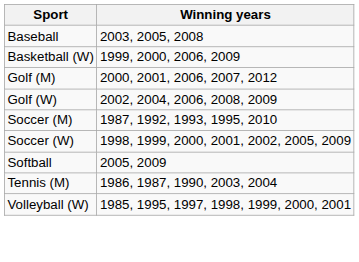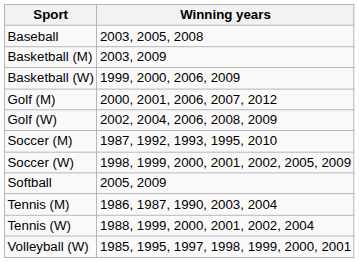+ row: (50, 57)
+ row: (39, 225)
